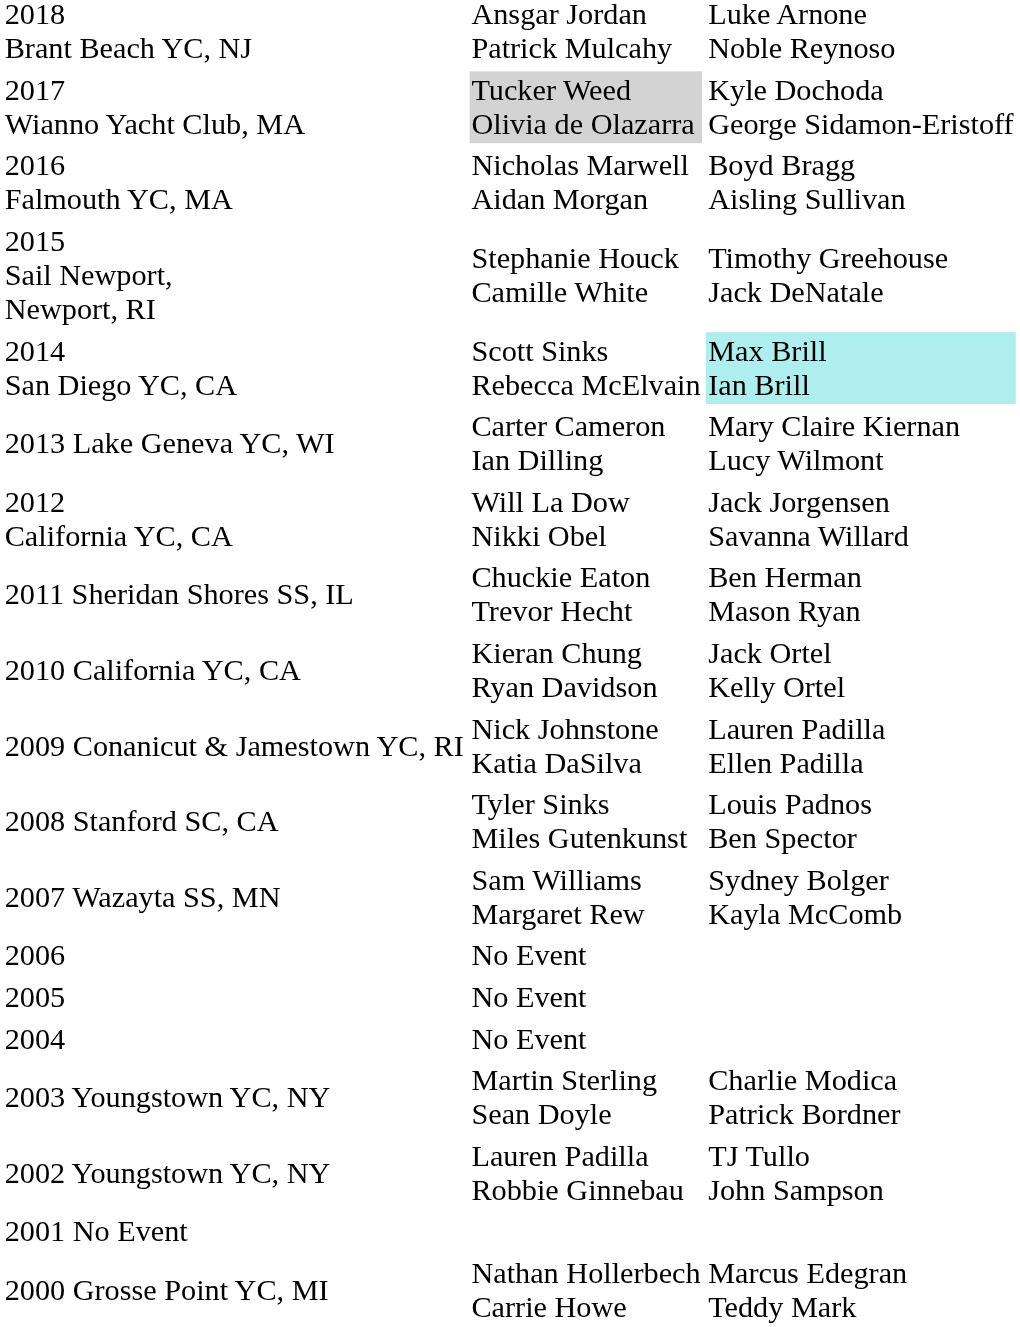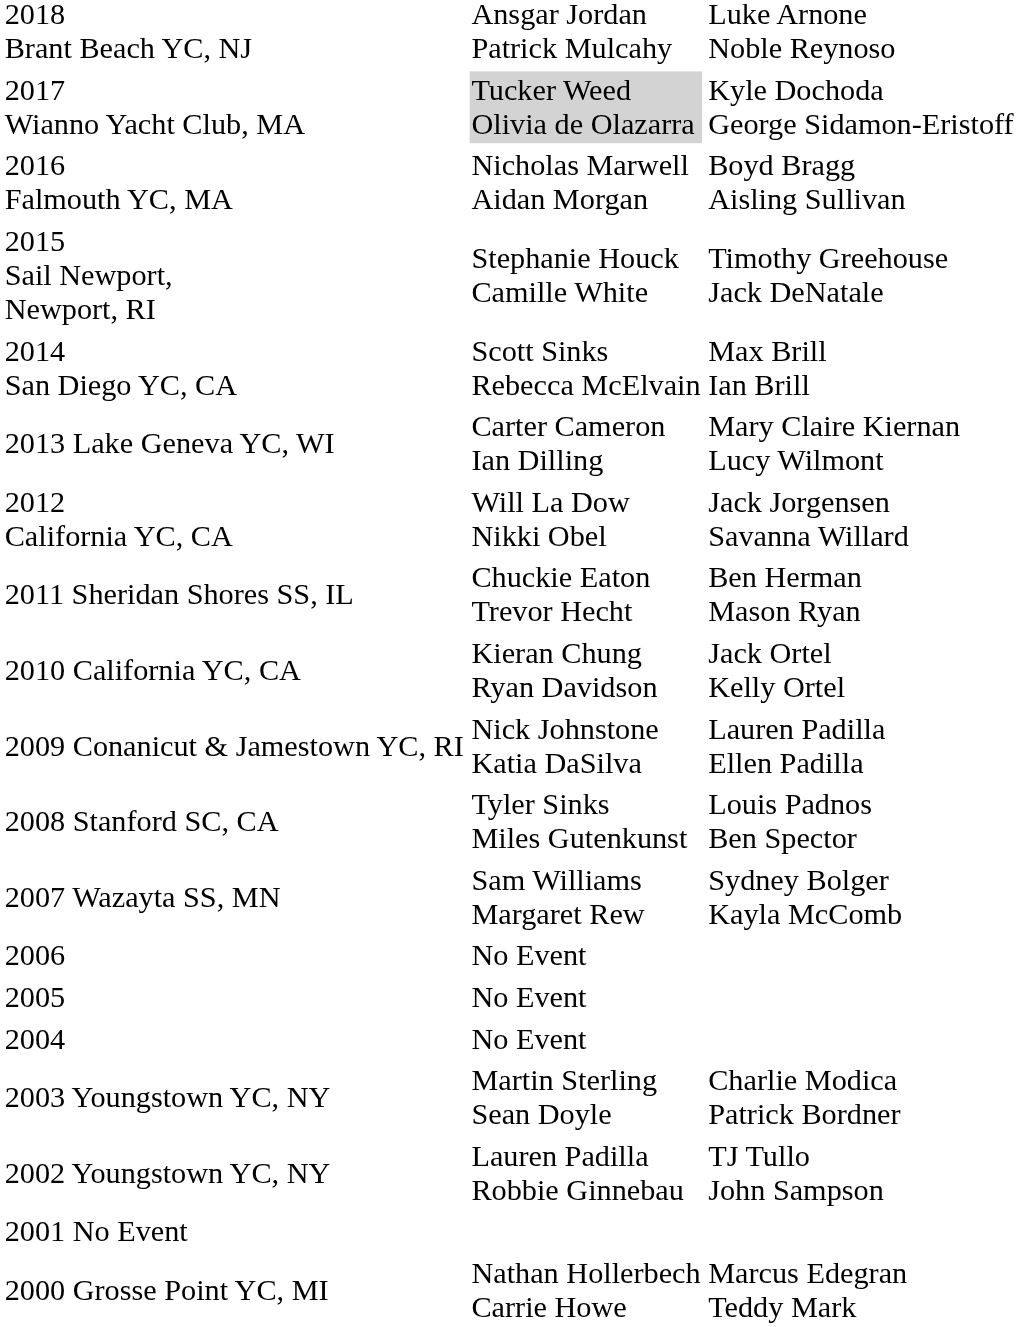(767, 367) paleturquoise background -> (767, 367) no background
